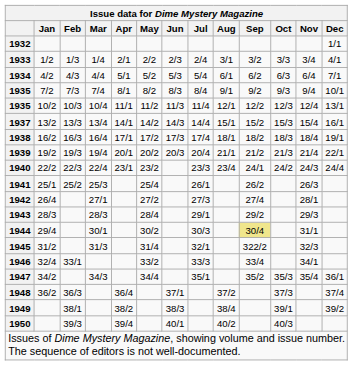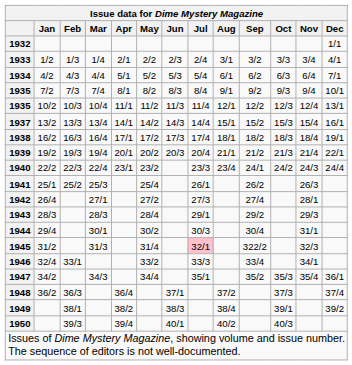(255, 230) khaki background -> (255, 230) no background
(201, 246) no background -> (201, 246) pink background
